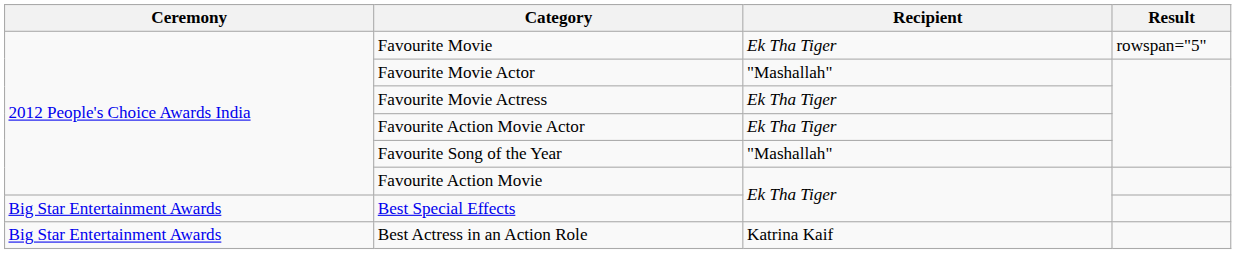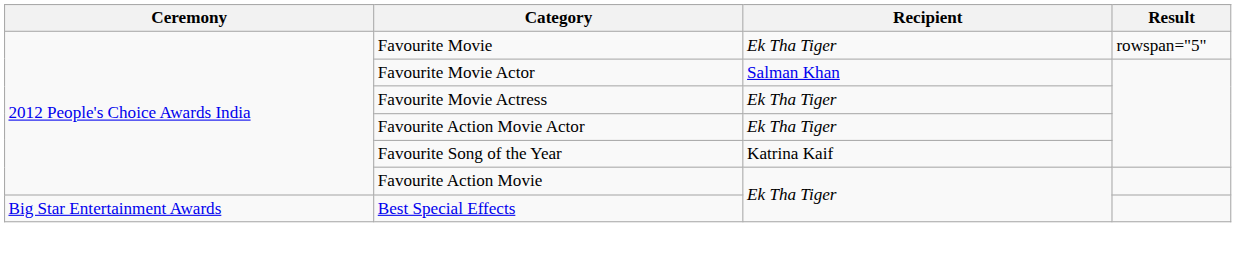(790, 72) "Mashallah" -> (793, 72) Salman Khan
(790, 153) "Mashallah" -> (790, 153) Katrina Kaif
- row: (483, 235)
